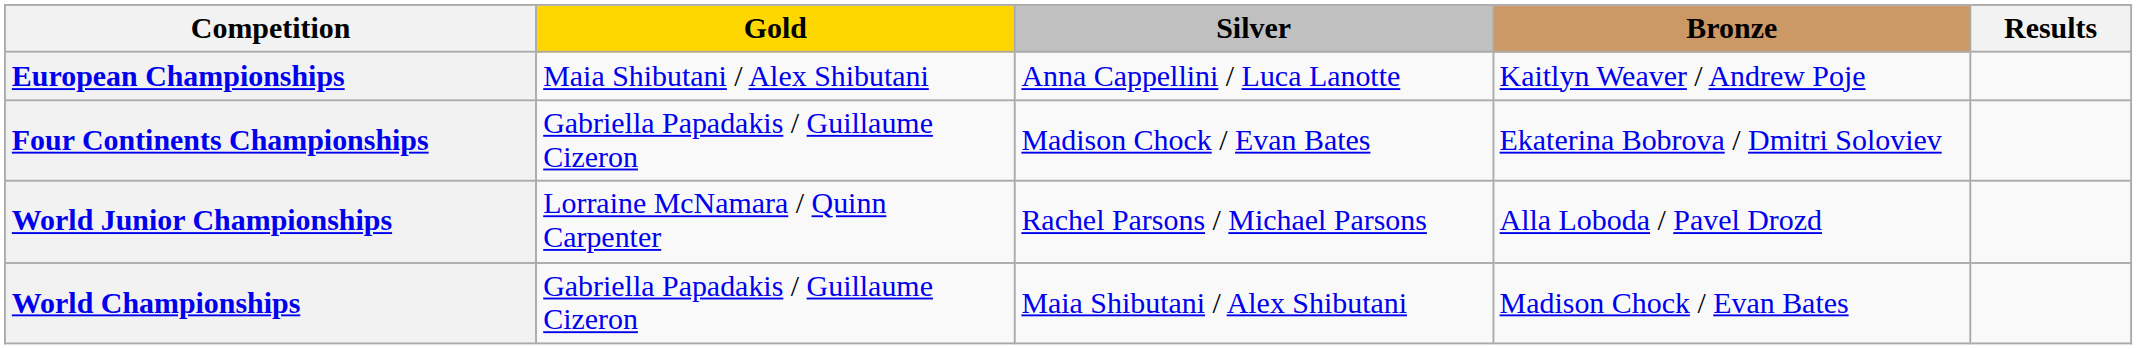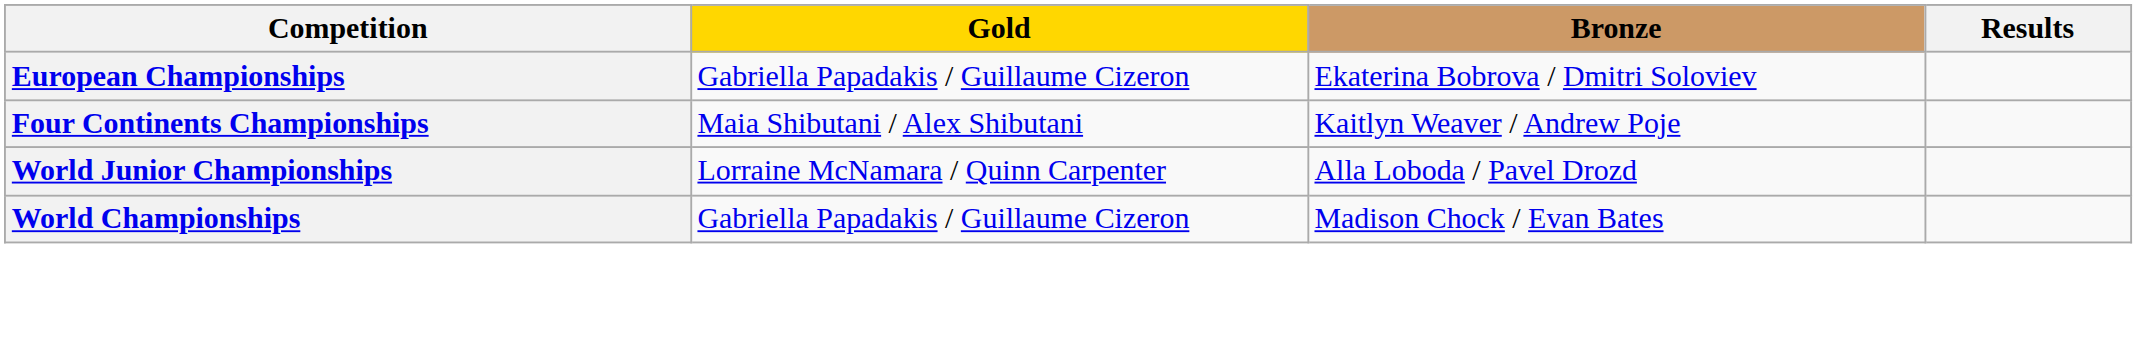- column: (1254, 28)
(736, 75) Maia Shibutani / Alex Shibutani -> (943, 75) Gabriella Papadakis / Guillaume Cizeron
(1683, 75) Kaitlyn Weaver / Andrew Poje -> (1536, 75) Ekaterina Bobrova / Dmitri Soloviev
(738, 139) Gabriella Papadakis / Guillaume Cizeron -> (890, 123) Maia Shibutani / Alex Shibutani
(1721, 139) Ekaterina Bobrova / Dmitri Soloviev -> (1497, 123) Kaitlyn Weaver / Andrew Poje
